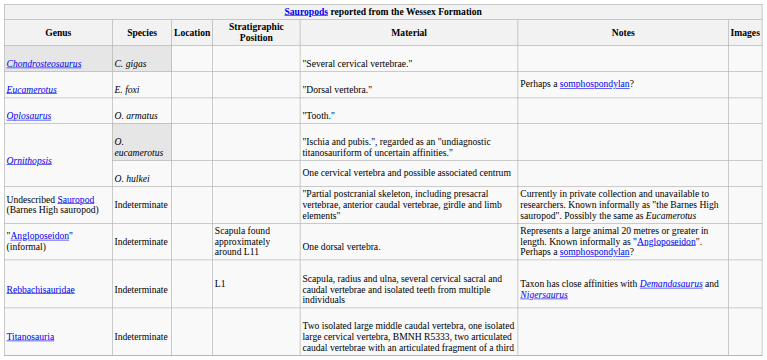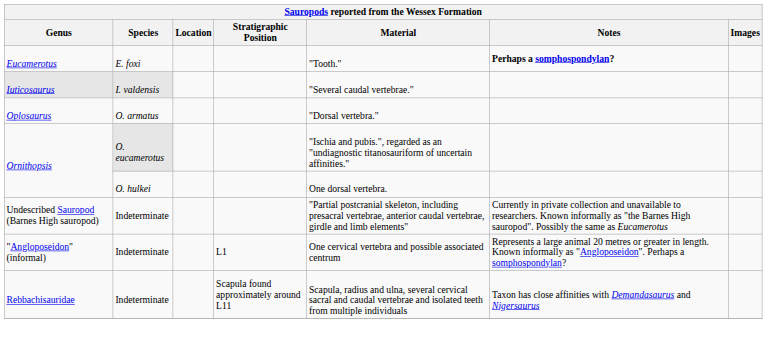- row: (44, 64)
(337, 90) "Dorsal vertebra." -> (325, 64) "Tooth."
(577, 84) normal -> (553, 58) bold
+ row: (31, 90)
(319, 116) "Tooth." -> (344, 116) "Dorsal vertebra."
(407, 173) One cervical vertebra and possible associated centrum -> (348, 189) One dorsal vertebra.
(243, 241) Scapula found approximately around L11 -> (221, 252) L1
(341, 247) One dorsal vertebra. -> (396, 252) One cervical vertebra and possible associated centrum
(220, 284) L1 -> (258, 294) Scapula found approximately around L11
- row: (30, 337)
